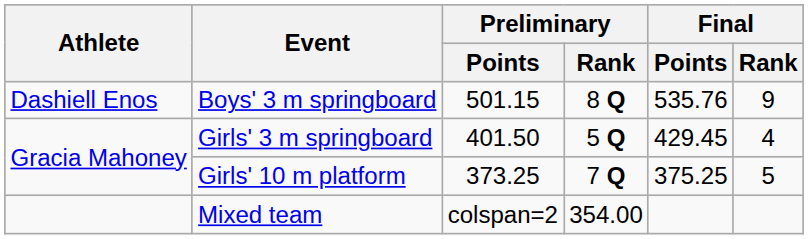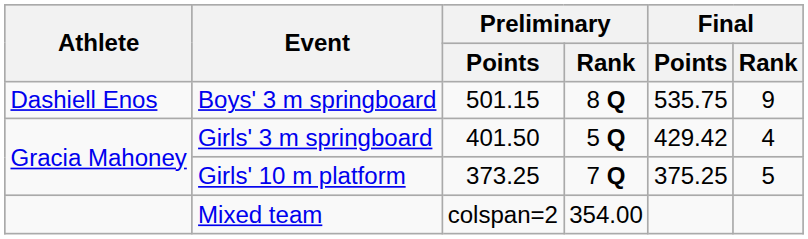(691, 100) 535.76 -> (691, 100) 535.75
(691, 138) 429.45 -> (691, 138) 429.42
